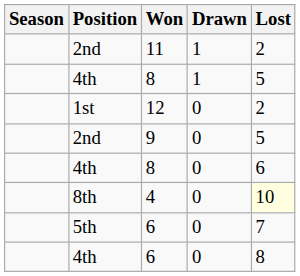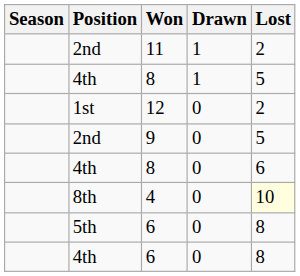(260, 227) 7 -> (260, 227) 8
